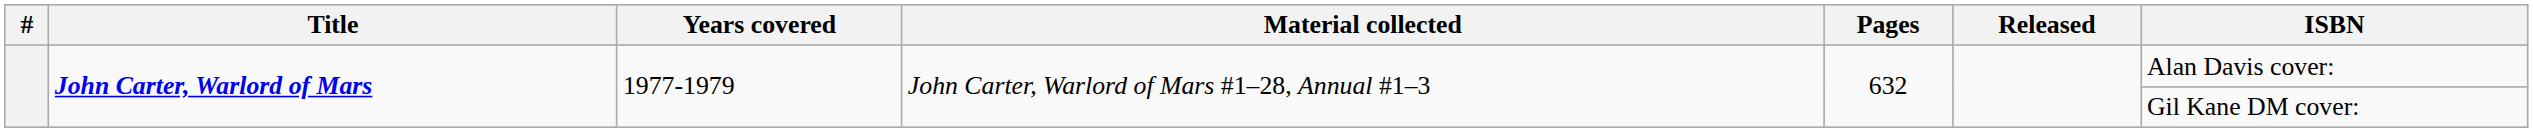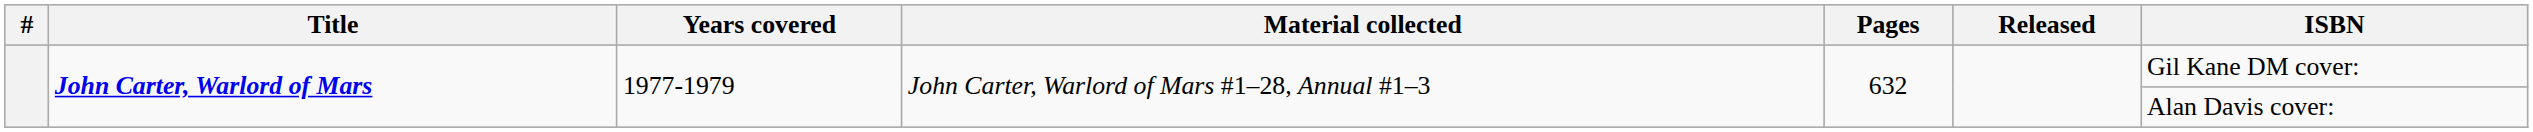(2241, 65) Alan Davis cover: -> (2253, 65) Gil Kane DM cover:
(2253, 106) Gil Kane DM cover: -> (2241, 106) Alan Davis cover:
